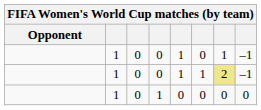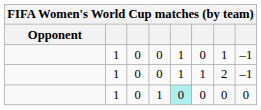(224, 74) khaki background -> (224, 74) no background
(181, 94) no background -> (181, 94) paleturquoise background
